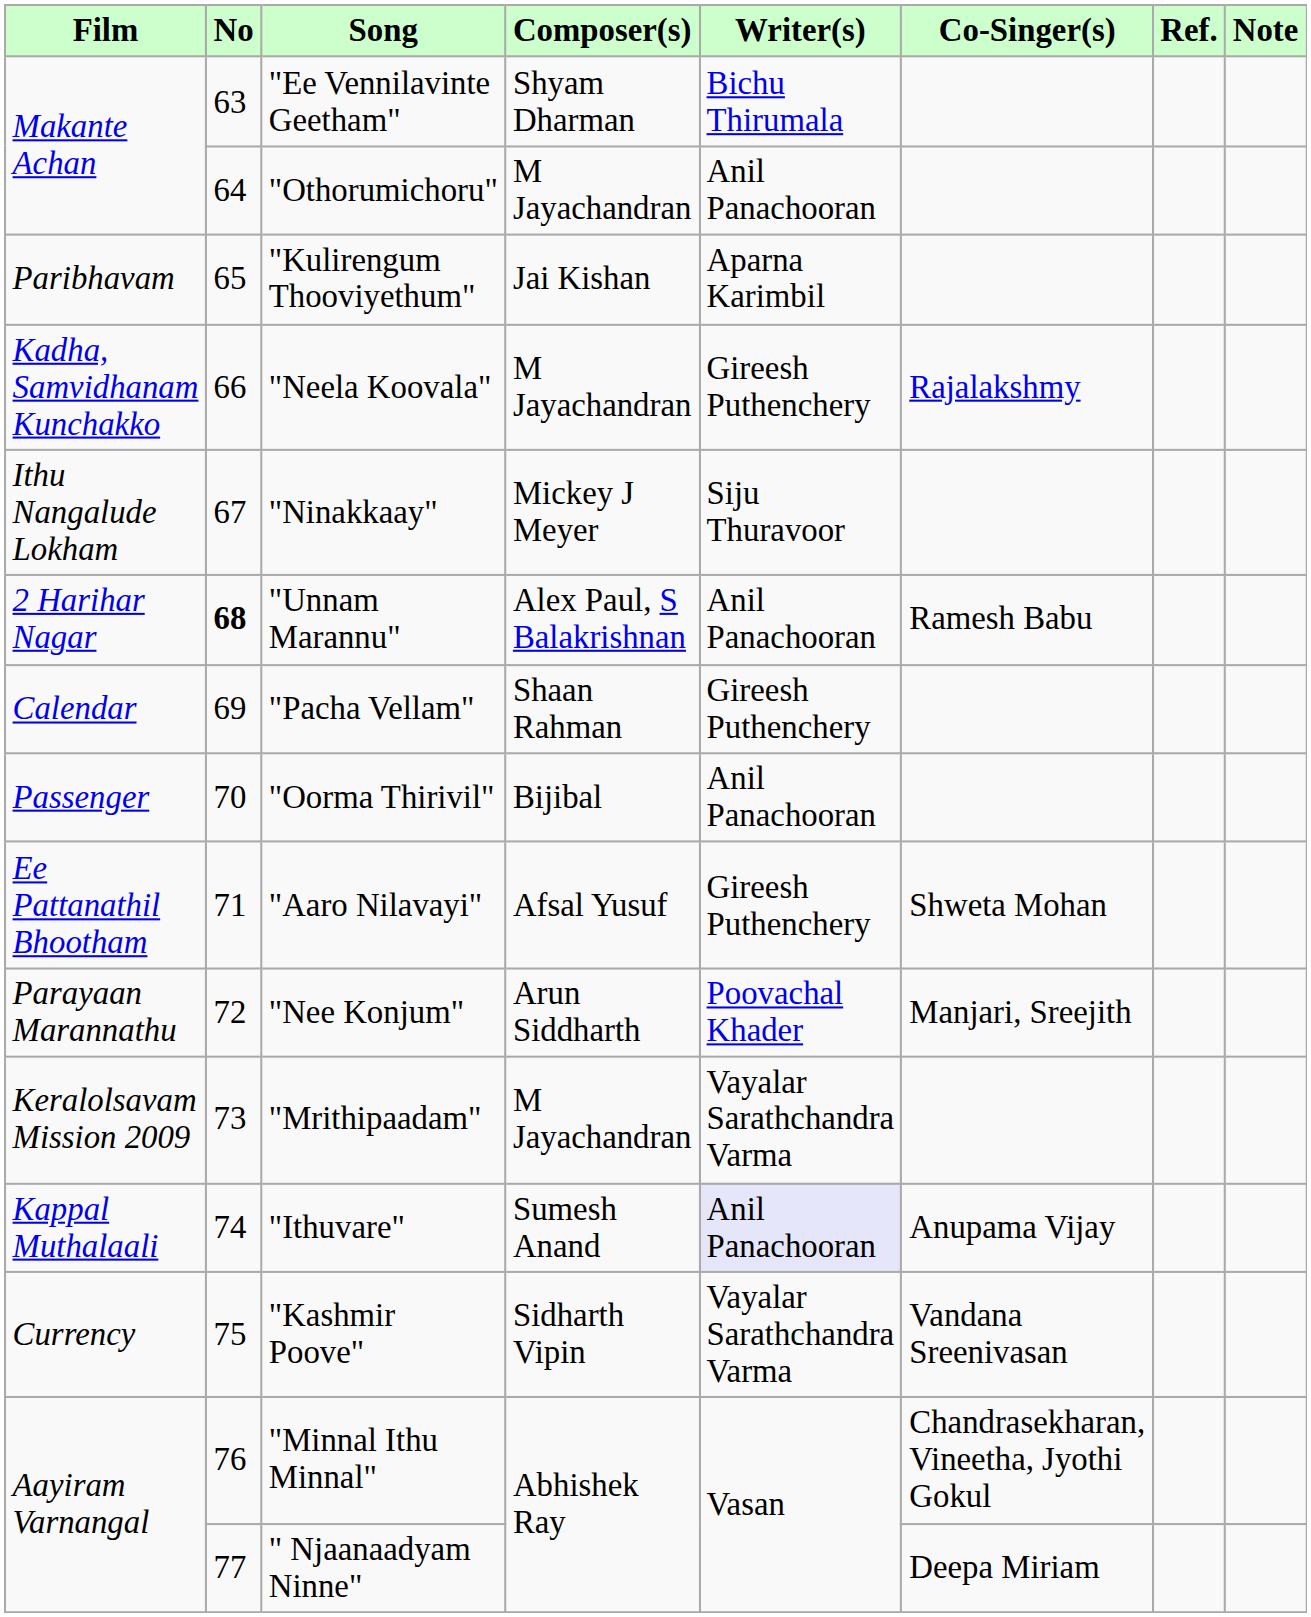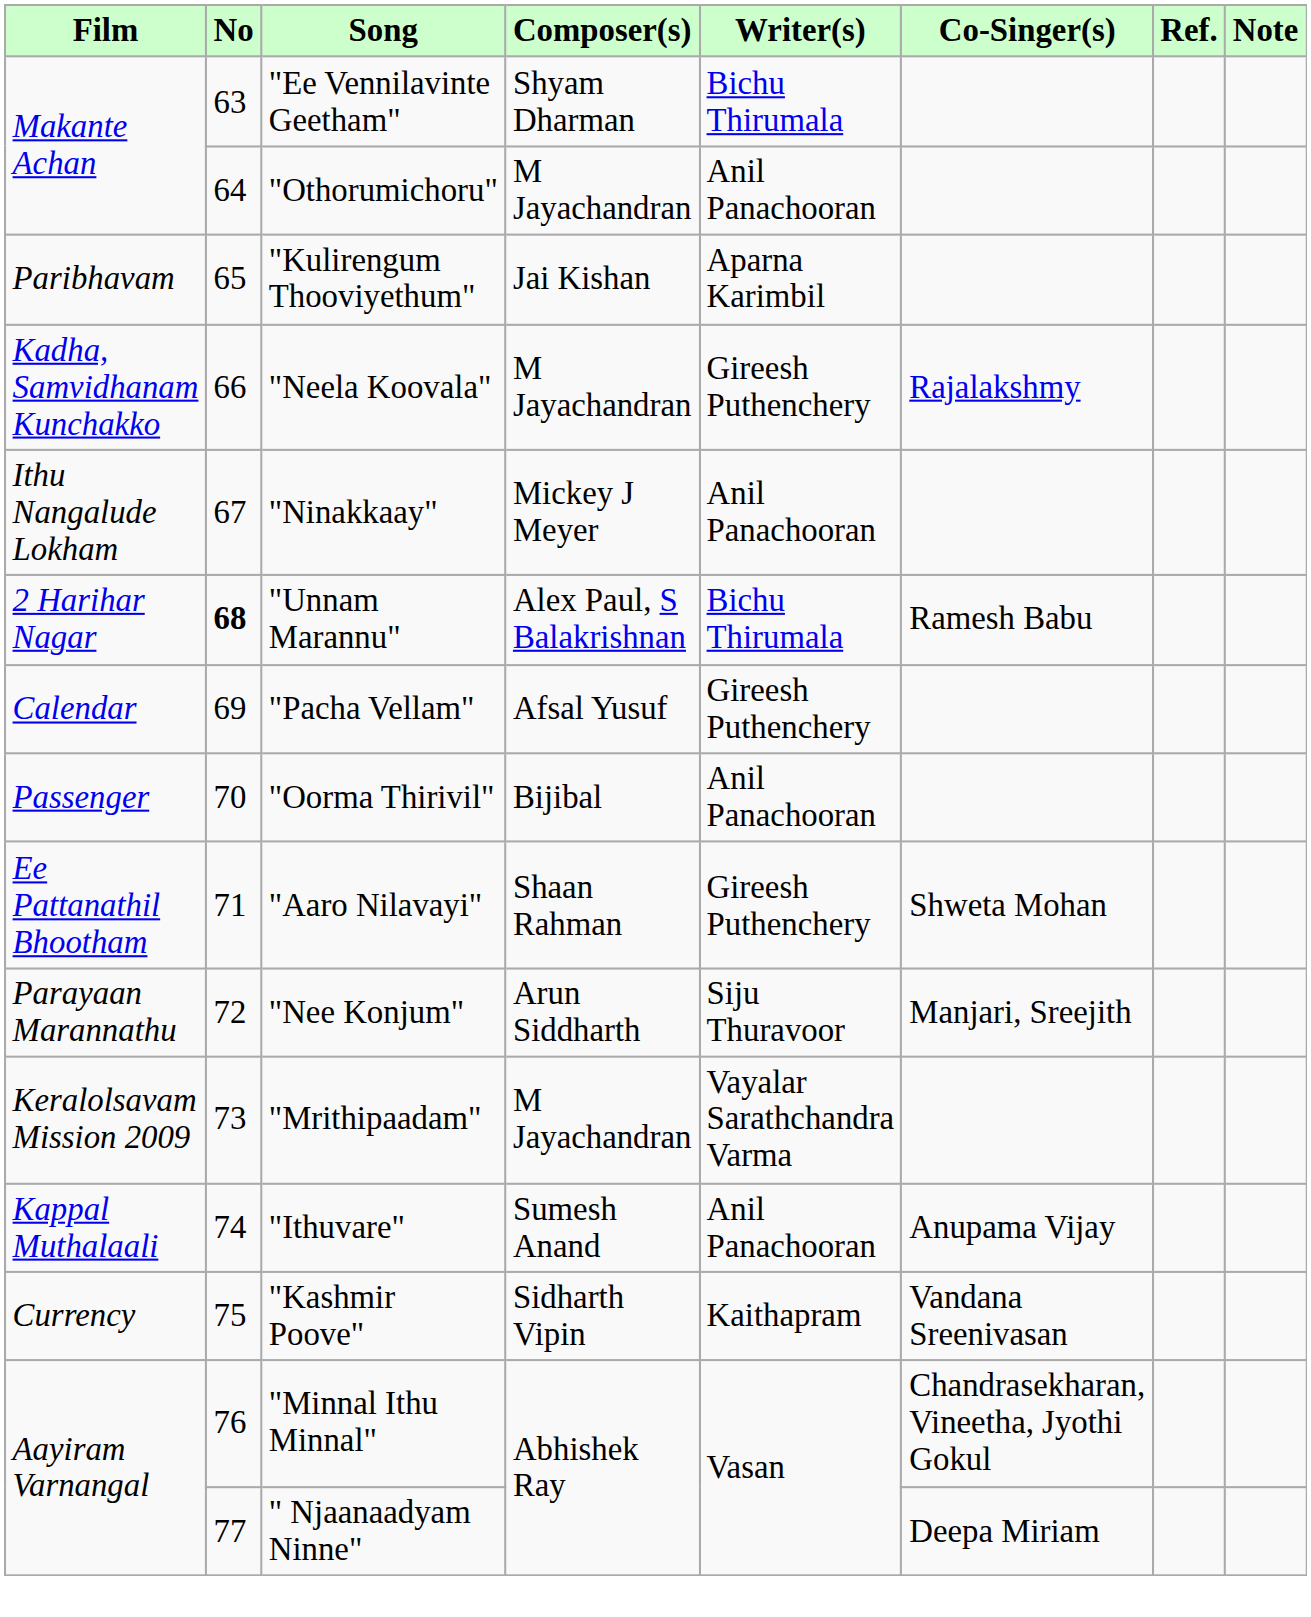(776, 512) Siju Thuravoor -> (791, 512) Anil Panachooran
(791, 619) Anil Panachooran -> (775, 619) Bichu Thirumala
(568, 708) Shaan Rahman -> (590, 708) Afsal Yusuf
(590, 904) Afsal Yusuf -> (568, 904) Shaan Rahman
(775, 1011) Poovachal Khader -> (776, 1011) Siju Thuravoor
(791, 1226) lavender background -> (791, 1226) no background
(800, 1334) Vayalar Sarathchandra Varma -> (784, 1315) Kaithapram
